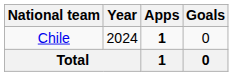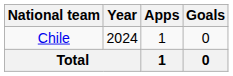(162, 37) bold -> (162, 37) normal
